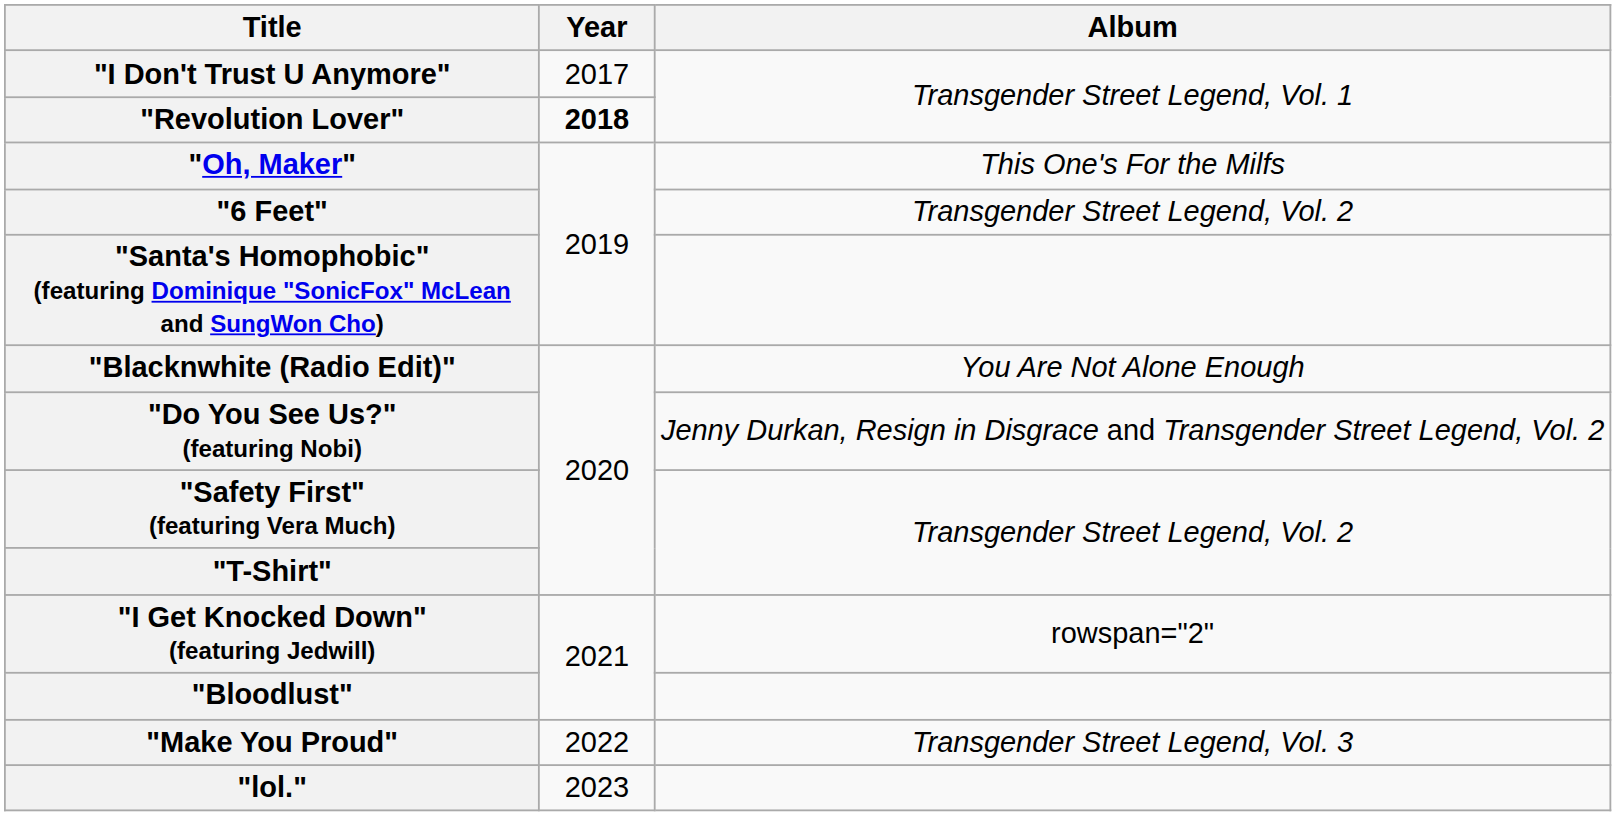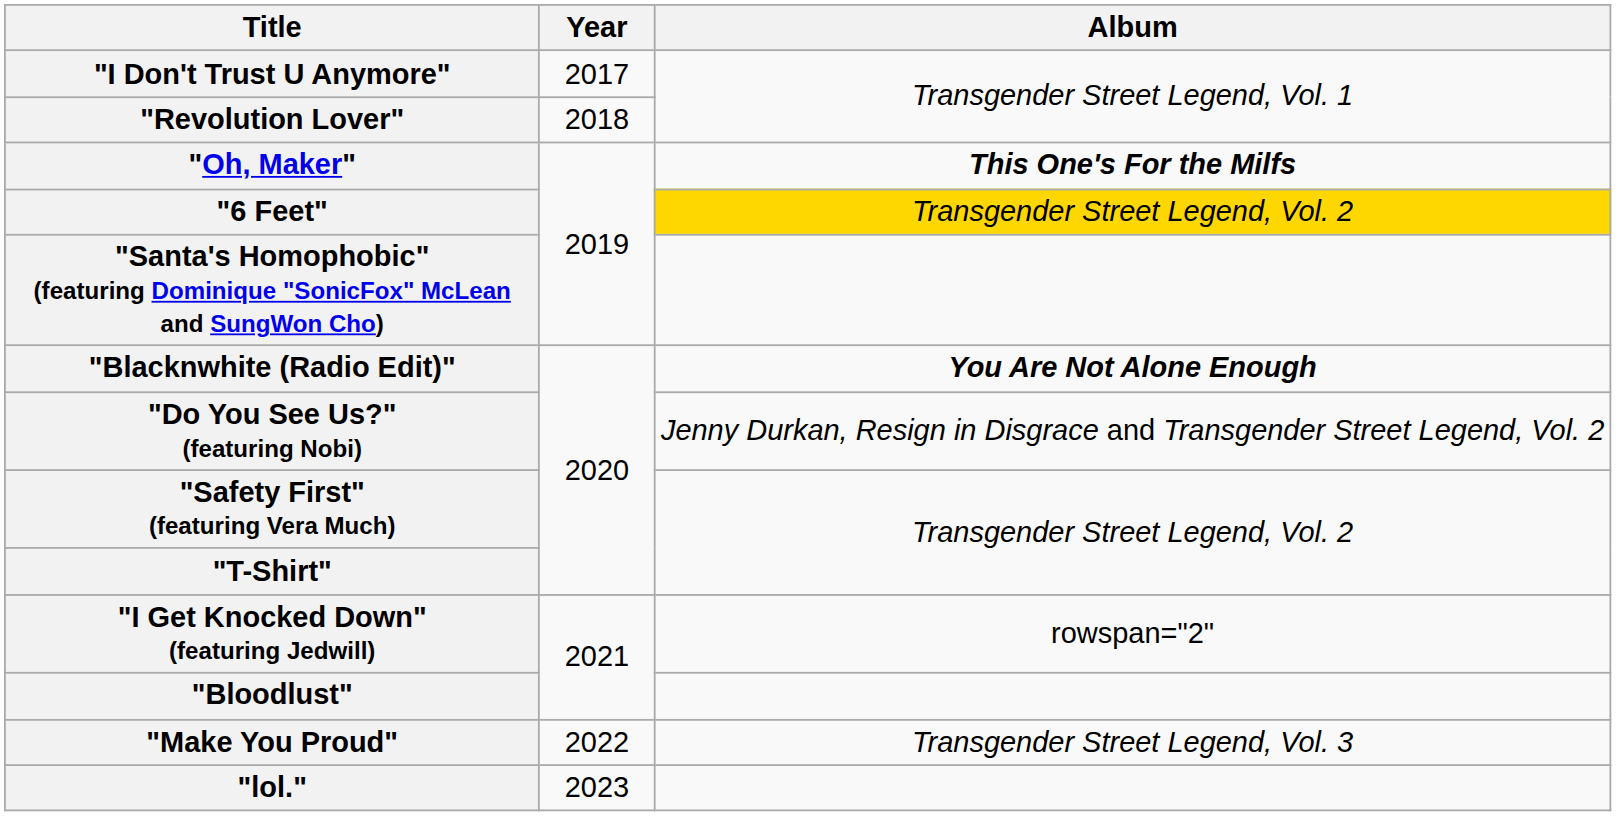(597, 119) bold -> (597, 119) normal
(1133, 165) normal -> (1133, 165) bold
(1133, 211) no background -> (1133, 211) gold background
(1133, 368) normal -> (1133, 368) bold
